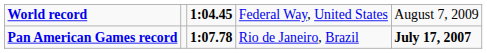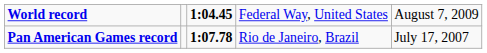(433, 37) bold -> (432, 37) normal
